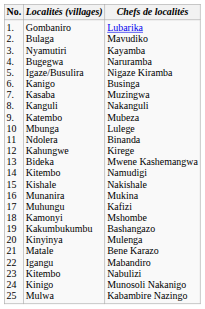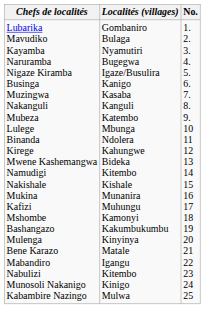columns swapped: (14, 12) <-> (153, 12)
